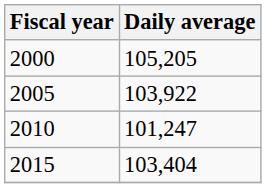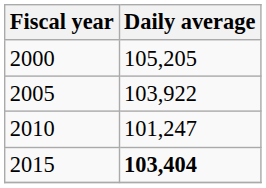(160, 164) normal -> (160, 164) bold
